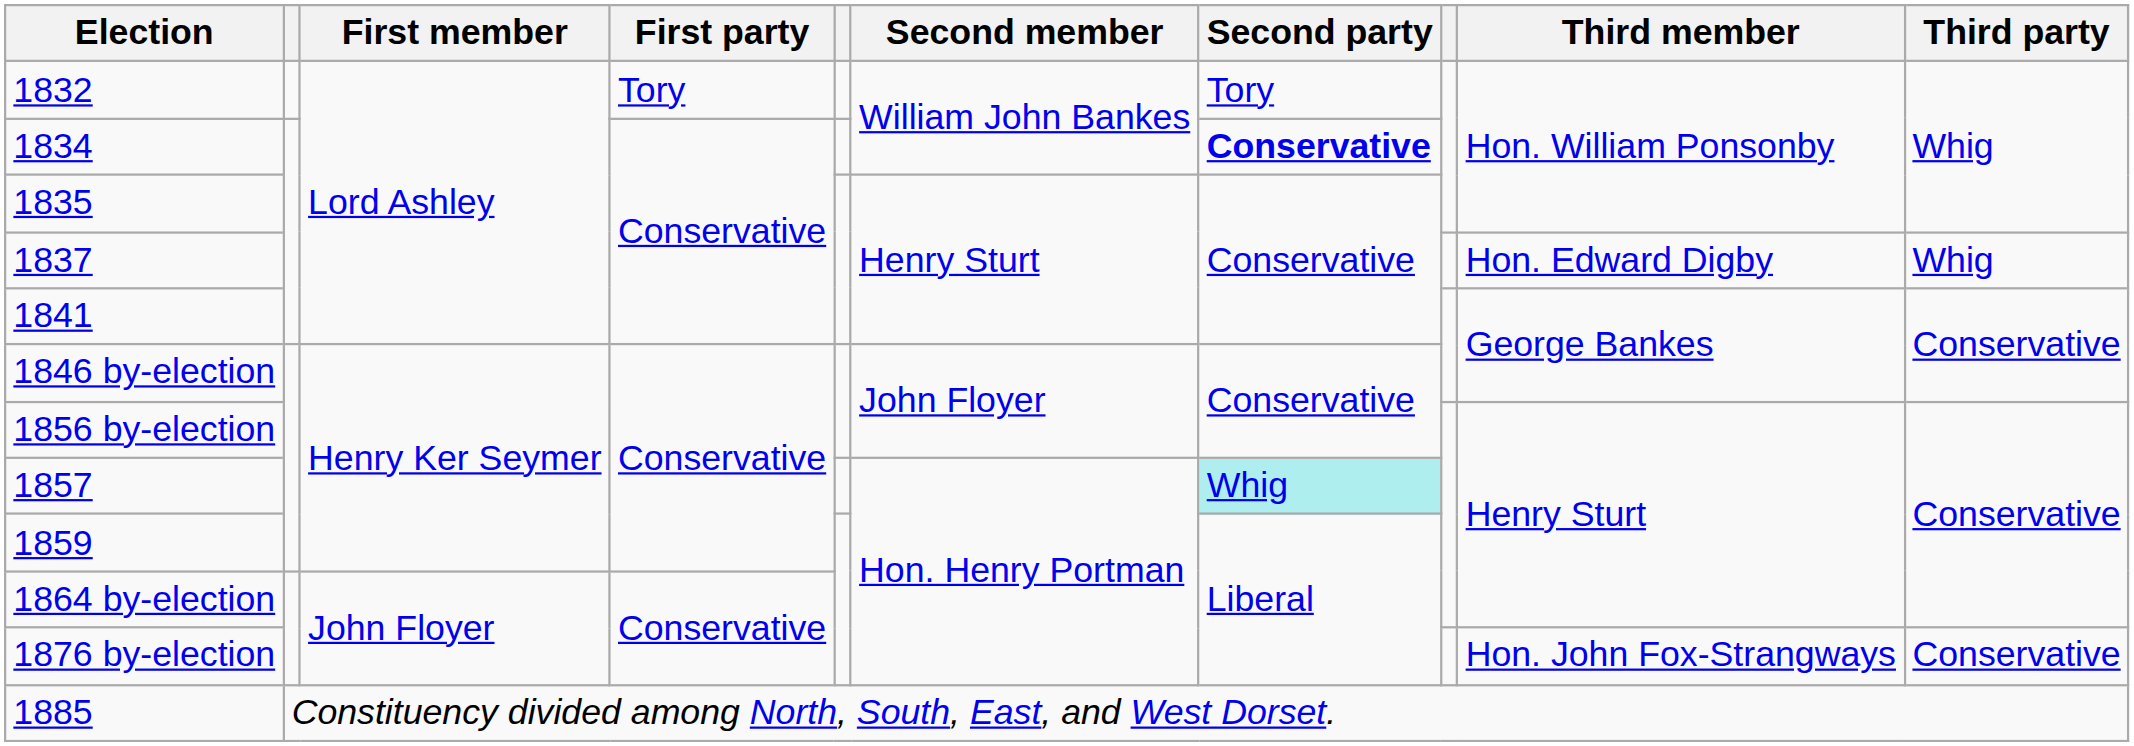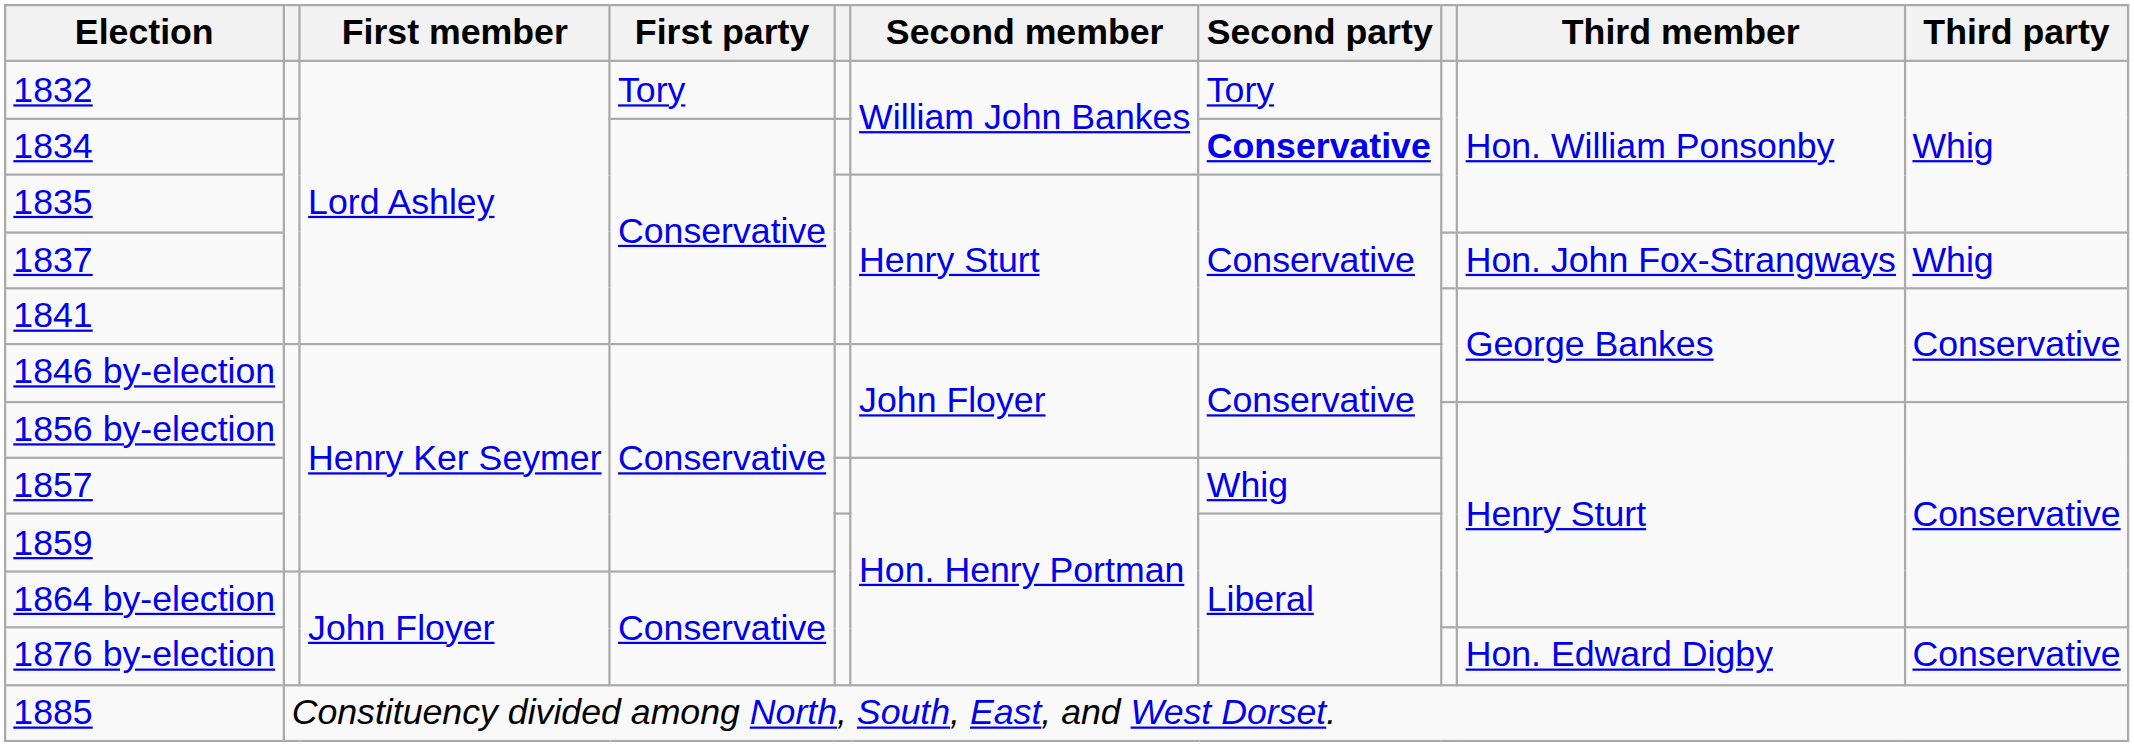(1619, 259) Hon. Edward Digby -> (1681, 259) Hon. John Fox-Strangways
(1247, 485) paleturquoise background -> (1247, 485) no background
(1681, 655) Hon. John Fox-Strangways -> (1619, 655) Hon. Edward Digby
